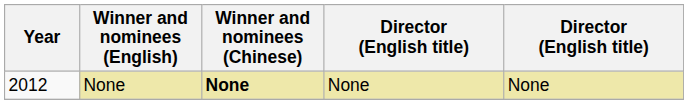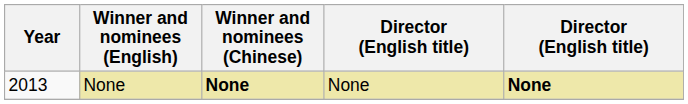(28, 85) 2012 -> (28, 85) 2013
(529, 85) normal -> (529, 85) bold
